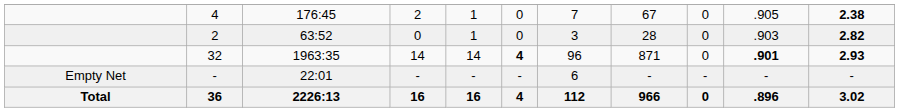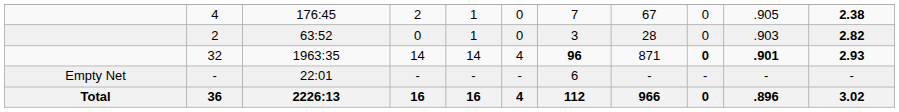(520, 55) bold -> (520, 55) normal
(575, 55) normal -> (575, 55) bold
(705, 55) normal -> (705, 55) bold
